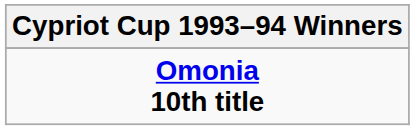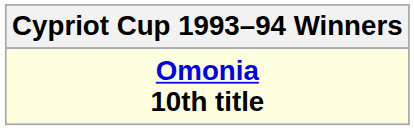(207, 85) no background -> (207, 85) lightyellow background
